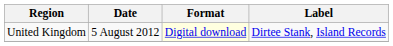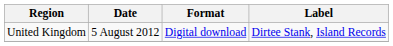(206, 32) lightyellow background -> (206, 32) no background
